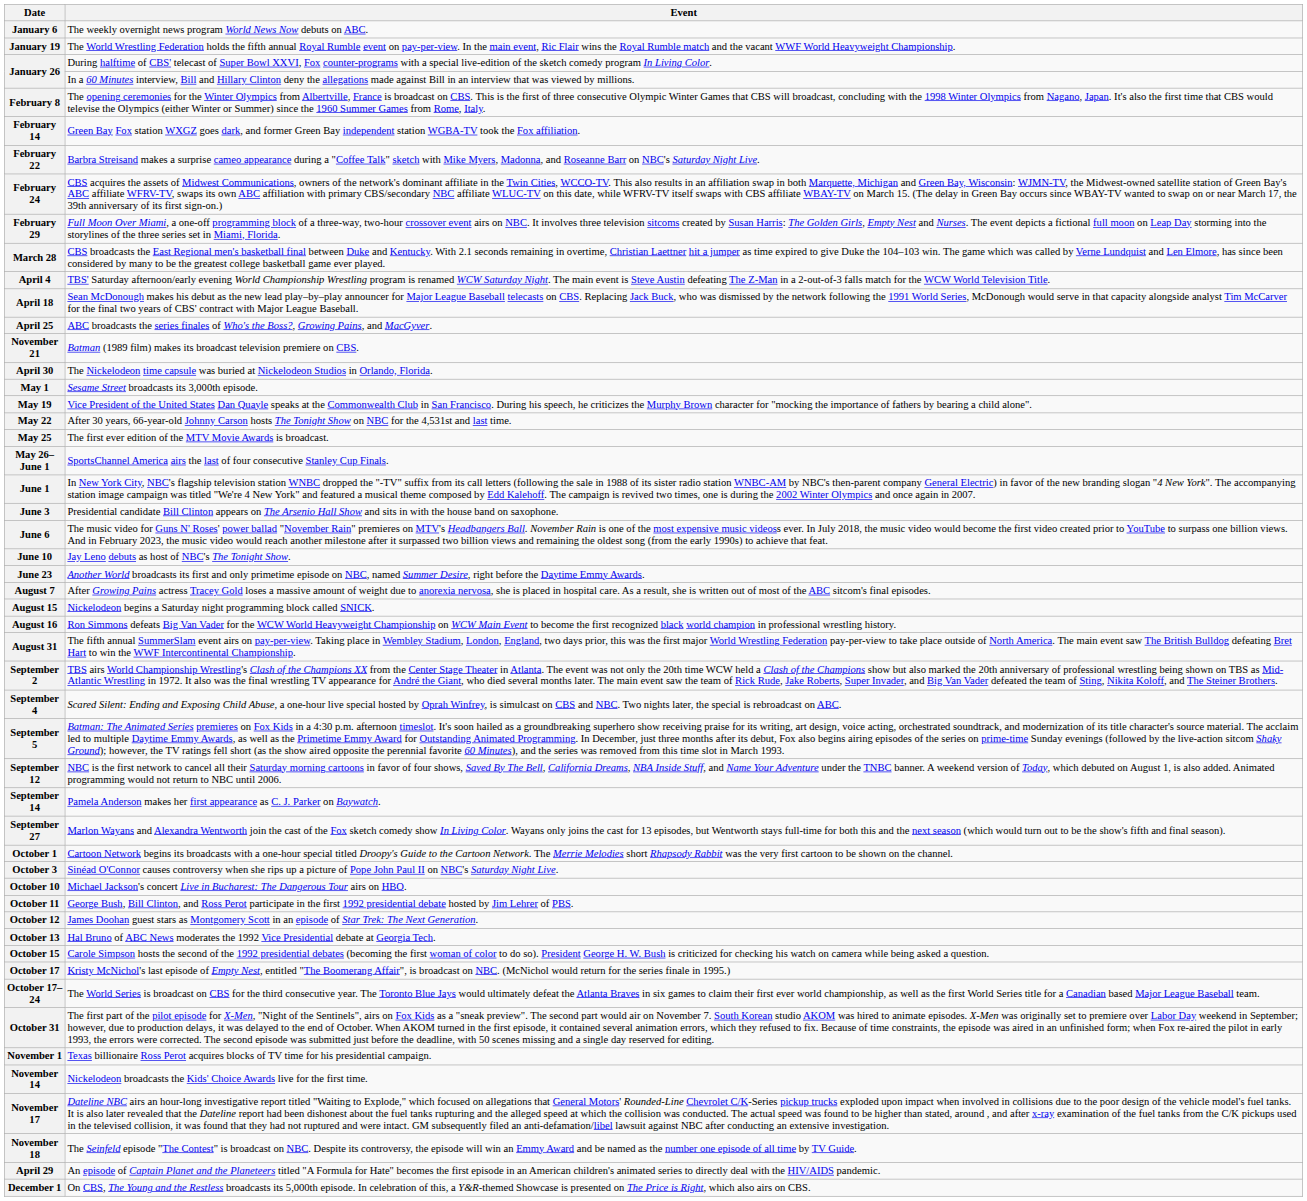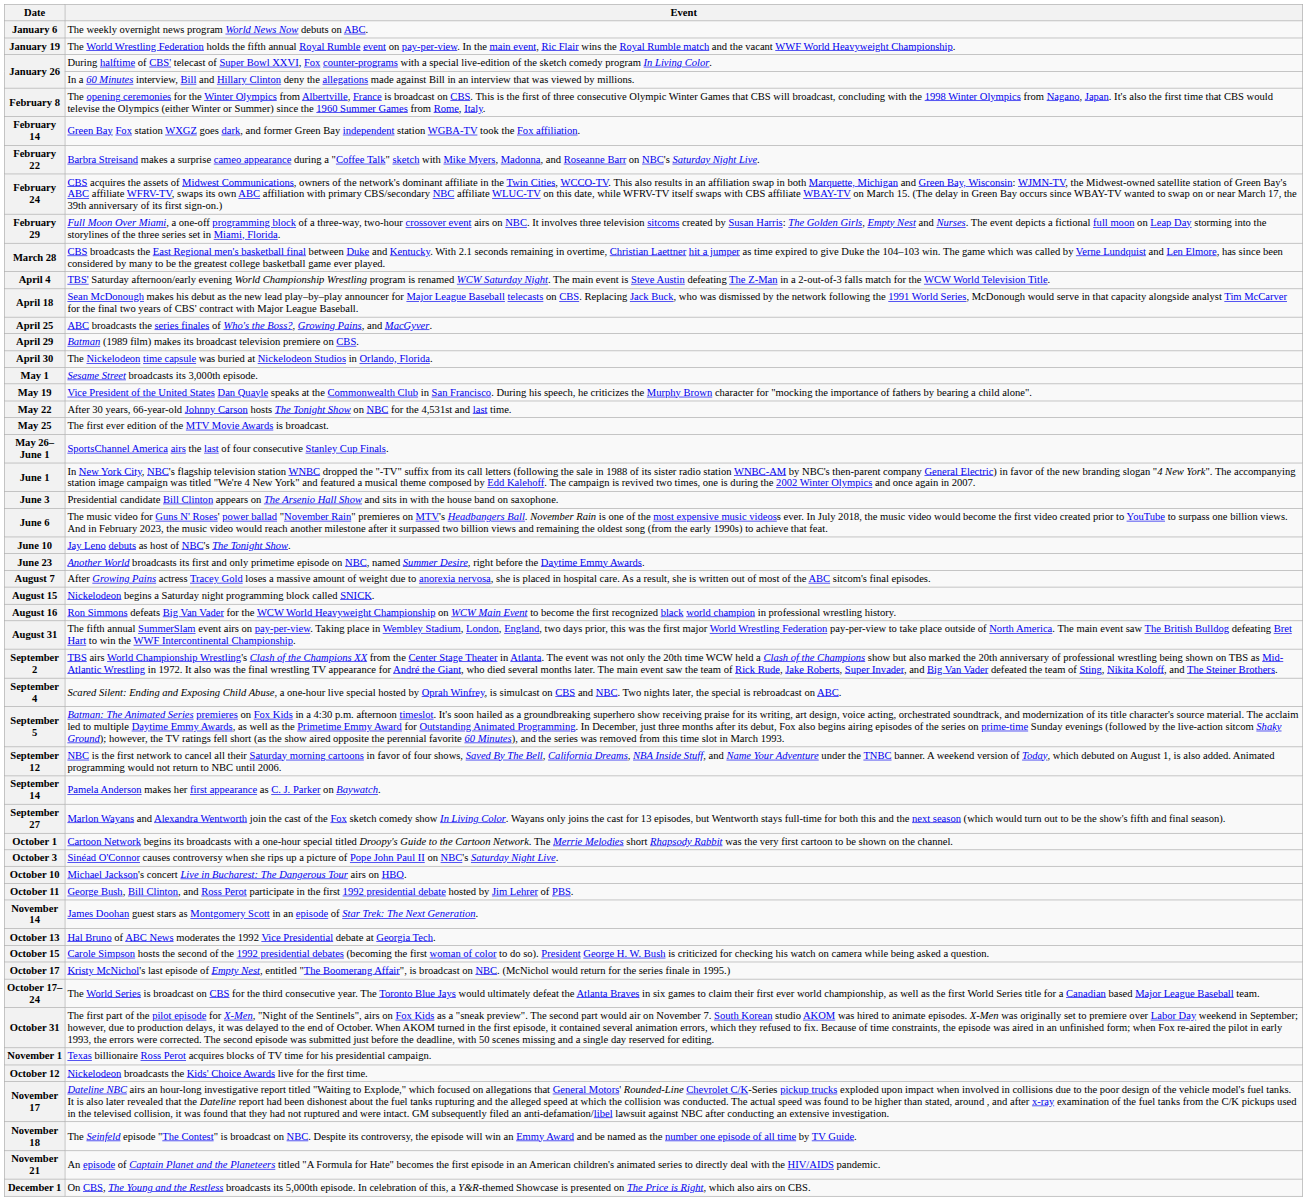(35, 348) November 21 -> (35, 342) April 29
(35, 920) October 12 -> (35, 914) November 14
(35, 1079) November 14 -> (35, 1073) October 12
(35, 1171) April 29 -> (35, 1165) November 21
